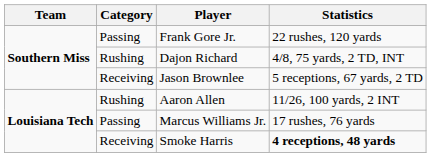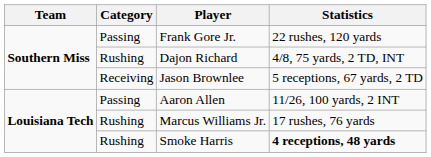(122, 99) Rushing -> (120, 99) Passing
(120, 120) Passing -> (122, 120) Rushing
(127, 141) Receiving -> (122, 141) Rushing
